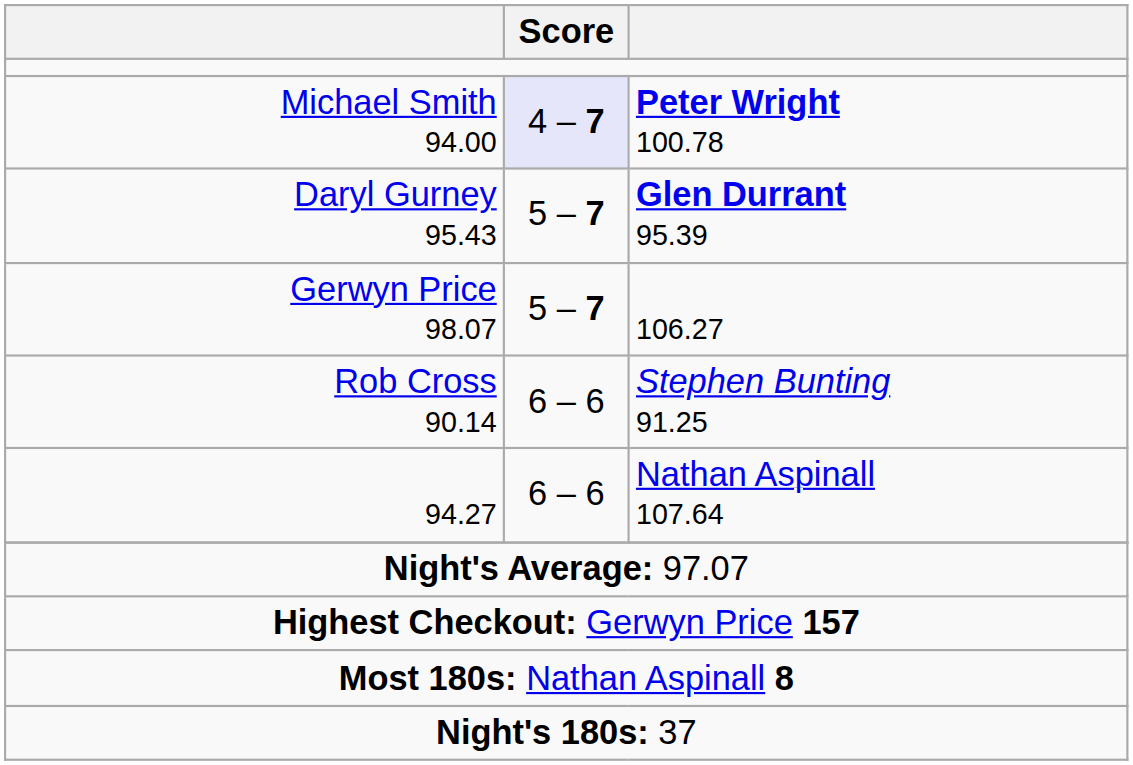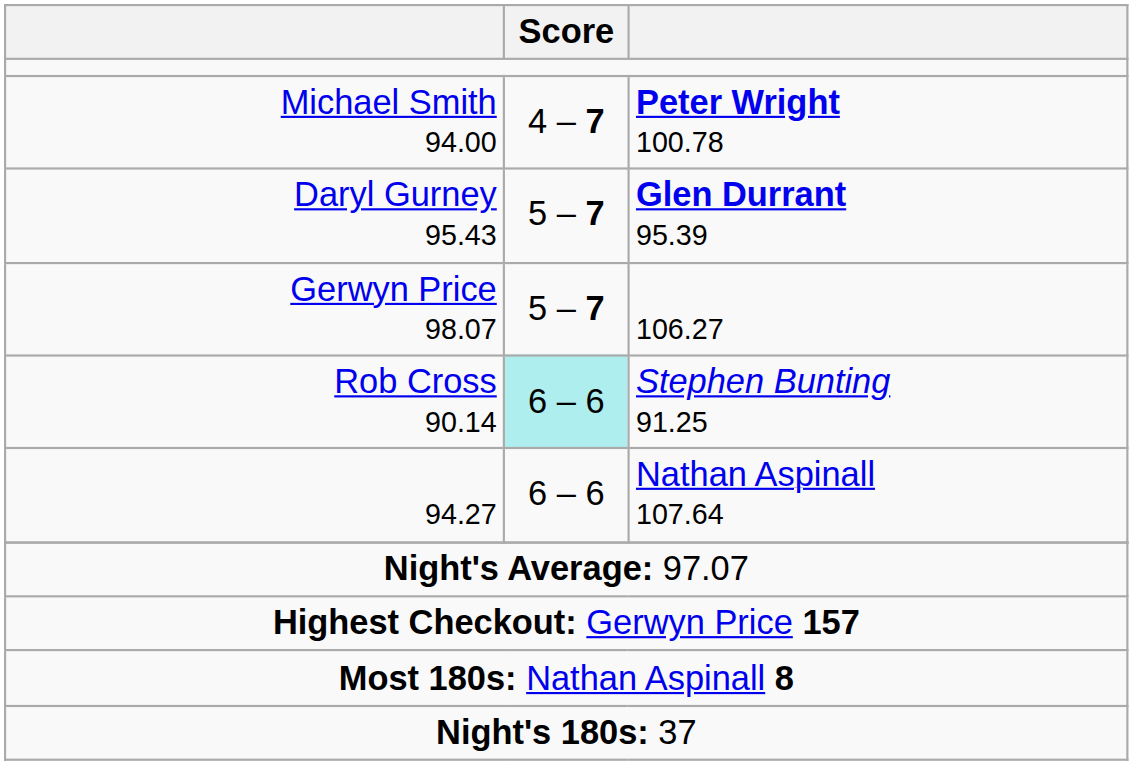(566, 121) lavender background -> (566, 121) no background
(566, 401) no background -> (566, 401) paleturquoise background
